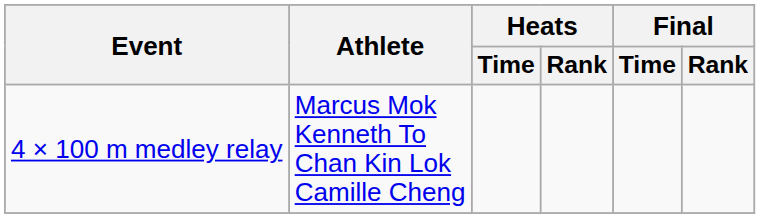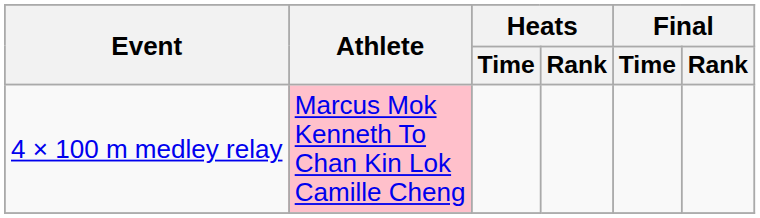(380, 149) no background -> (380, 149) pink background
